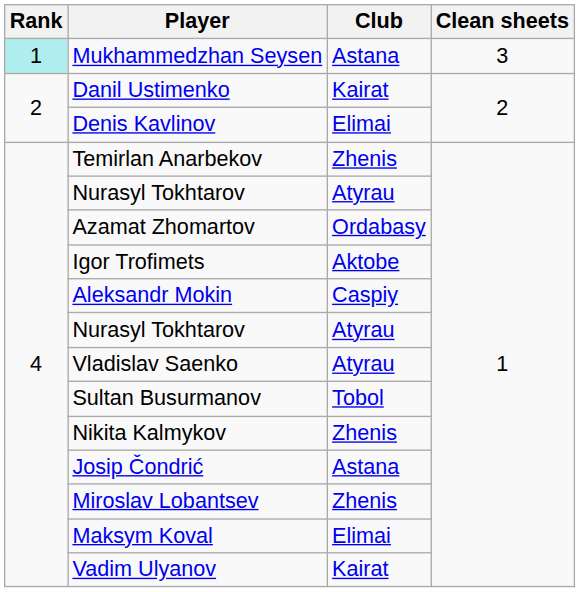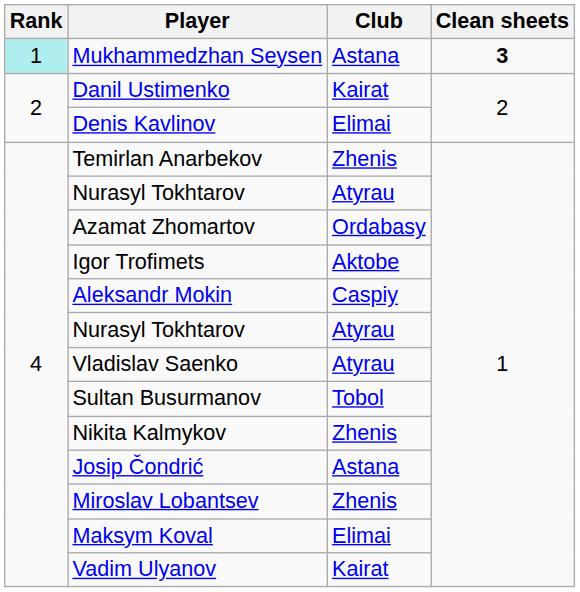(502, 55) normal -> (502, 55) bold
